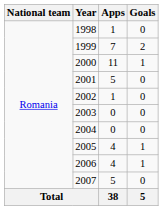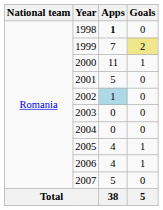(113, 29) normal -> (113, 29) bold
(143, 46) no background -> (143, 46) khaki background
(113, 96) no background -> (113, 96) lightblue background
